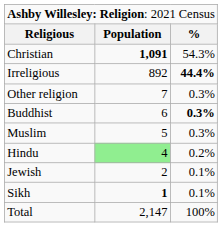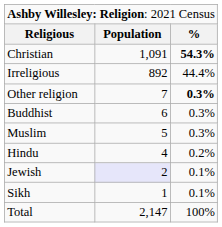(153, 53) bold -> (153, 53) normal
(199, 53) normal -> (198, 53) bold
(198, 73) bold -> (199, 73) normal
(202, 93) normal -> (201, 93) bold
(201, 113) bold -> (202, 113) normal
(164, 152) lightgreen background -> (164, 152) no background
(164, 172) no background -> (164, 172) lavender background
(164, 192) bold -> (164, 192) normal
